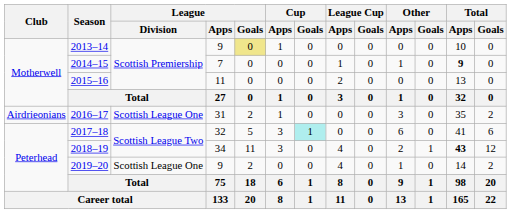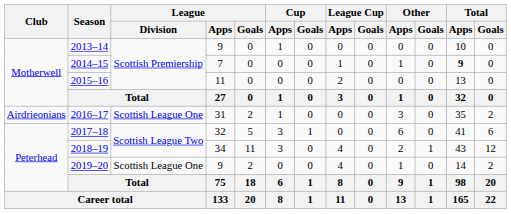(250, 47) khaki background -> (250, 47) no background
(310, 132) paleturquoise background -> (310, 132) no background
(461, 149) bold -> (461, 149) normal
